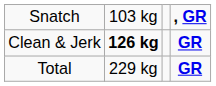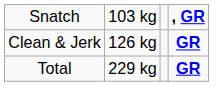(133, 42) bold -> (132, 42) normal
